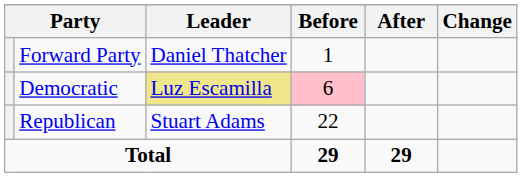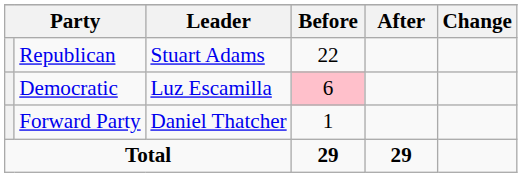rows swapped: (67, 121) <-> (80, 54)
(211, 88) khaki background -> (211, 88) no background
